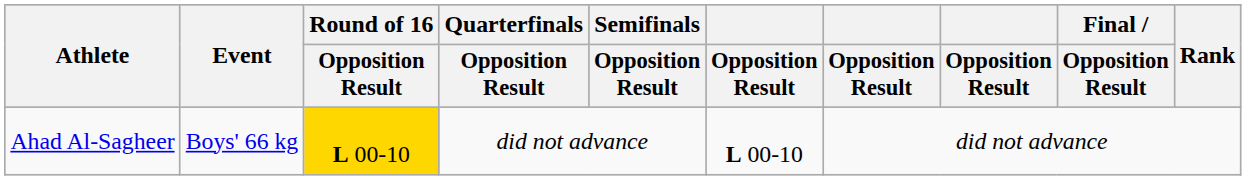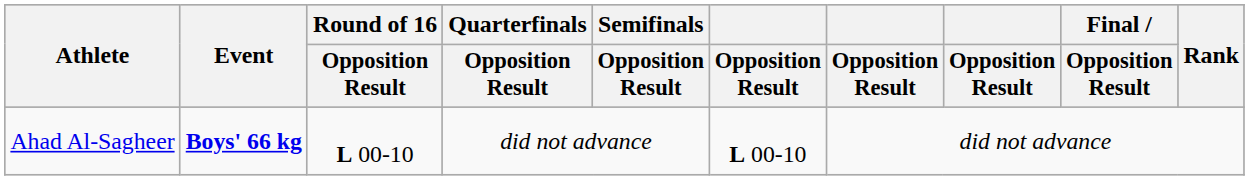(242, 141) normal -> (244, 141) bold
(371, 155) gold background -> (375, 155) no background
